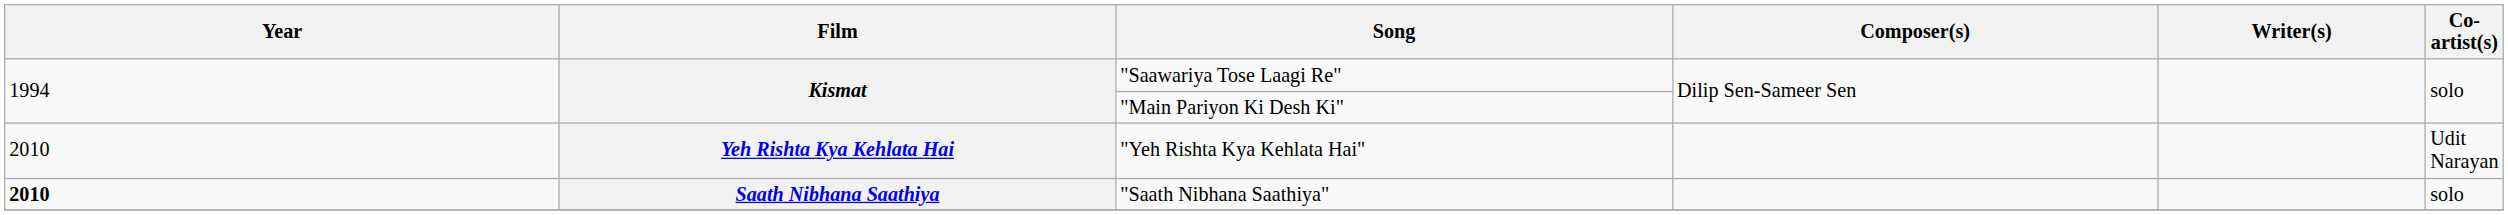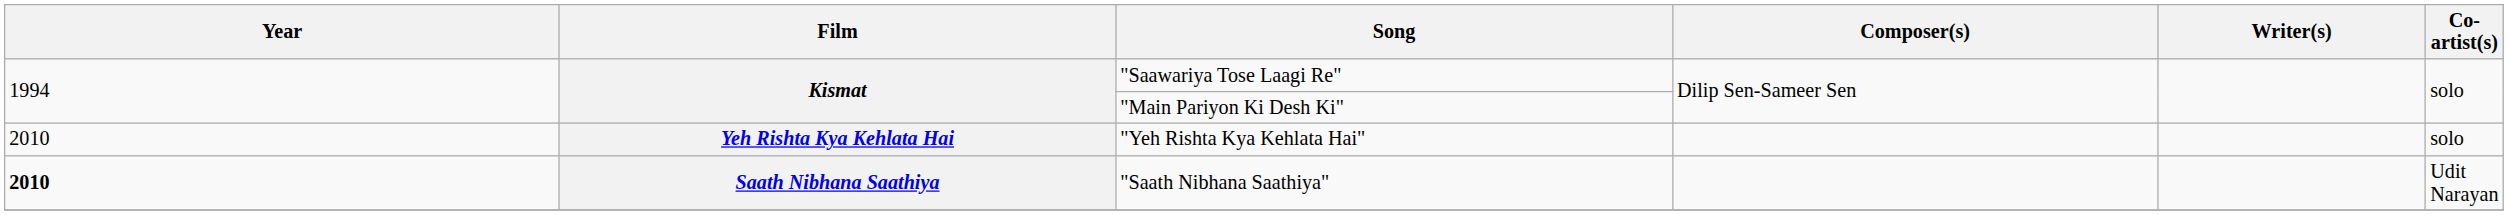(2464, 150) Udit Narayan -> (2447, 139) solo
(2447, 193) solo -> (2464, 182) Udit Narayan
